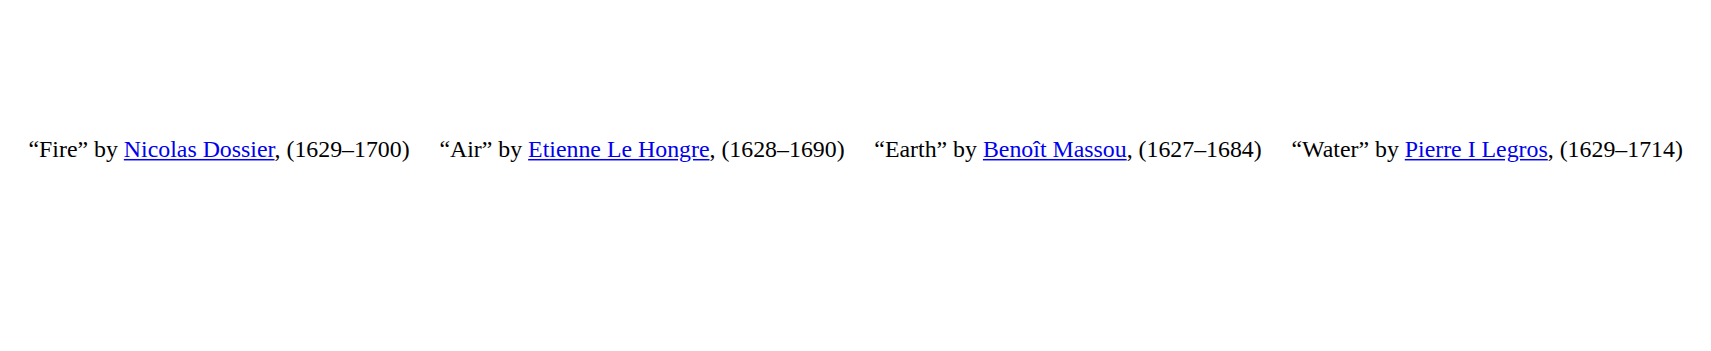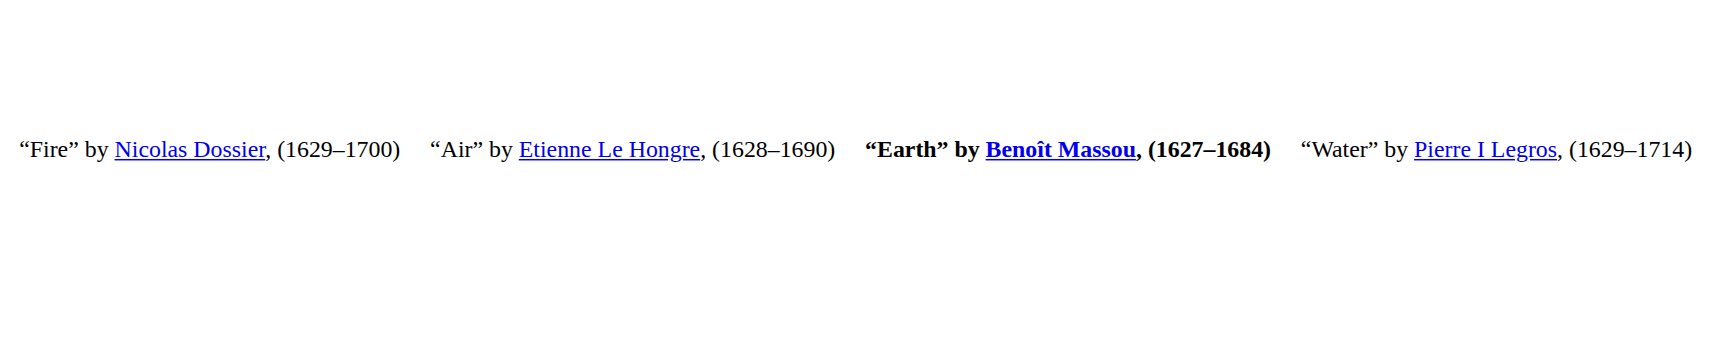(1068, 150) normal -> (1068, 150) bold
